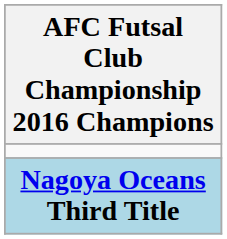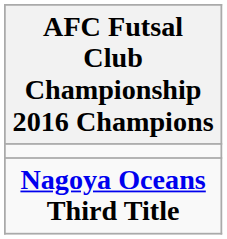(113, 195) lightblue background -> (113, 195) no background
